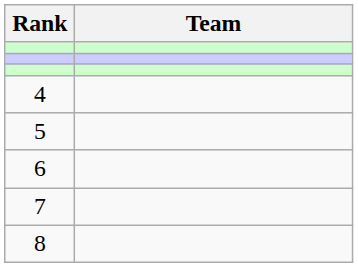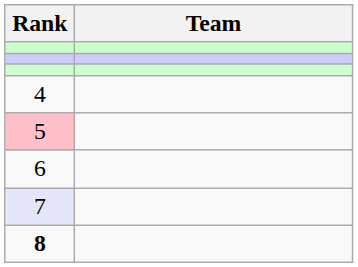(40, 131) no background -> (40, 131) pink background
(40, 206) no background -> (40, 206) lavender background
(40, 243) normal -> (40, 243) bold
